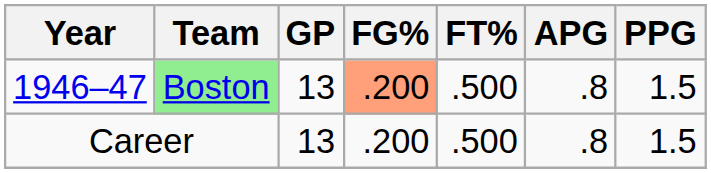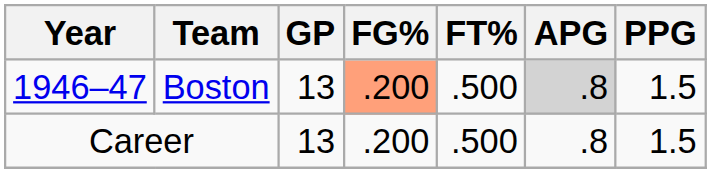(216, 87) lightgreen background -> (216, 87) no background
(594, 87) no background -> (594, 87) lightgrey background
